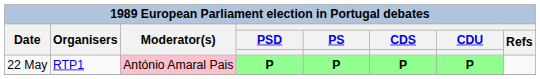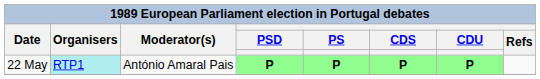(68, 64) no background -> (68, 64) paleturquoise background
(178, 64) pink background -> (178, 64) no background
